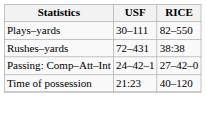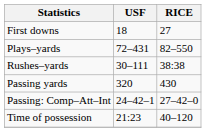+ row: (33, 30)
(132, 30) 30–111 -> (133, 48) 72–431
(133, 48) 72–431 -> (132, 65) 30–111
+ row: (37, 83)
